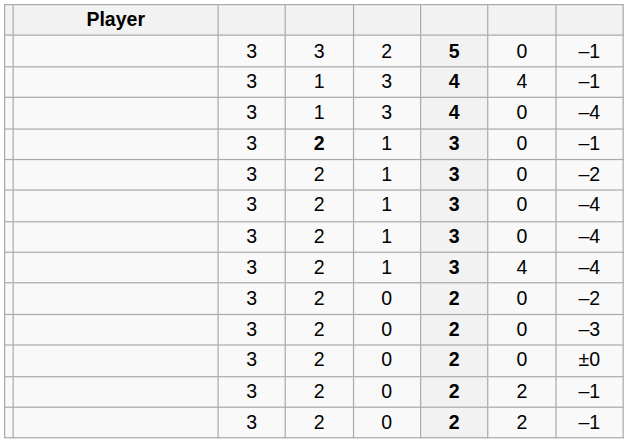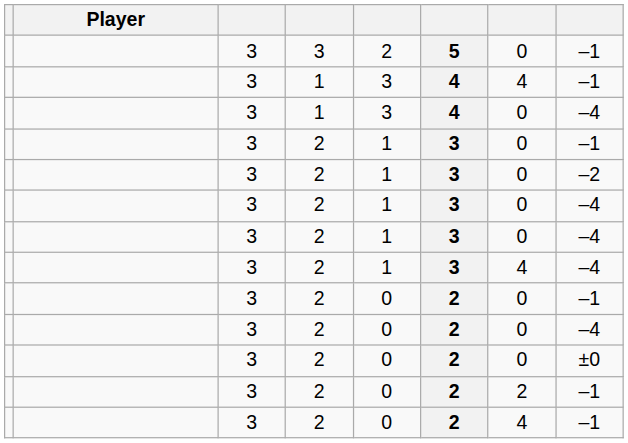(319, 143) bold -> (319, 143) normal
(589, 298) –2 -> (589, 298) –1
(589, 329) –3 -> (589, 329) –4
(522, 422) 2 -> (522, 422) 4
